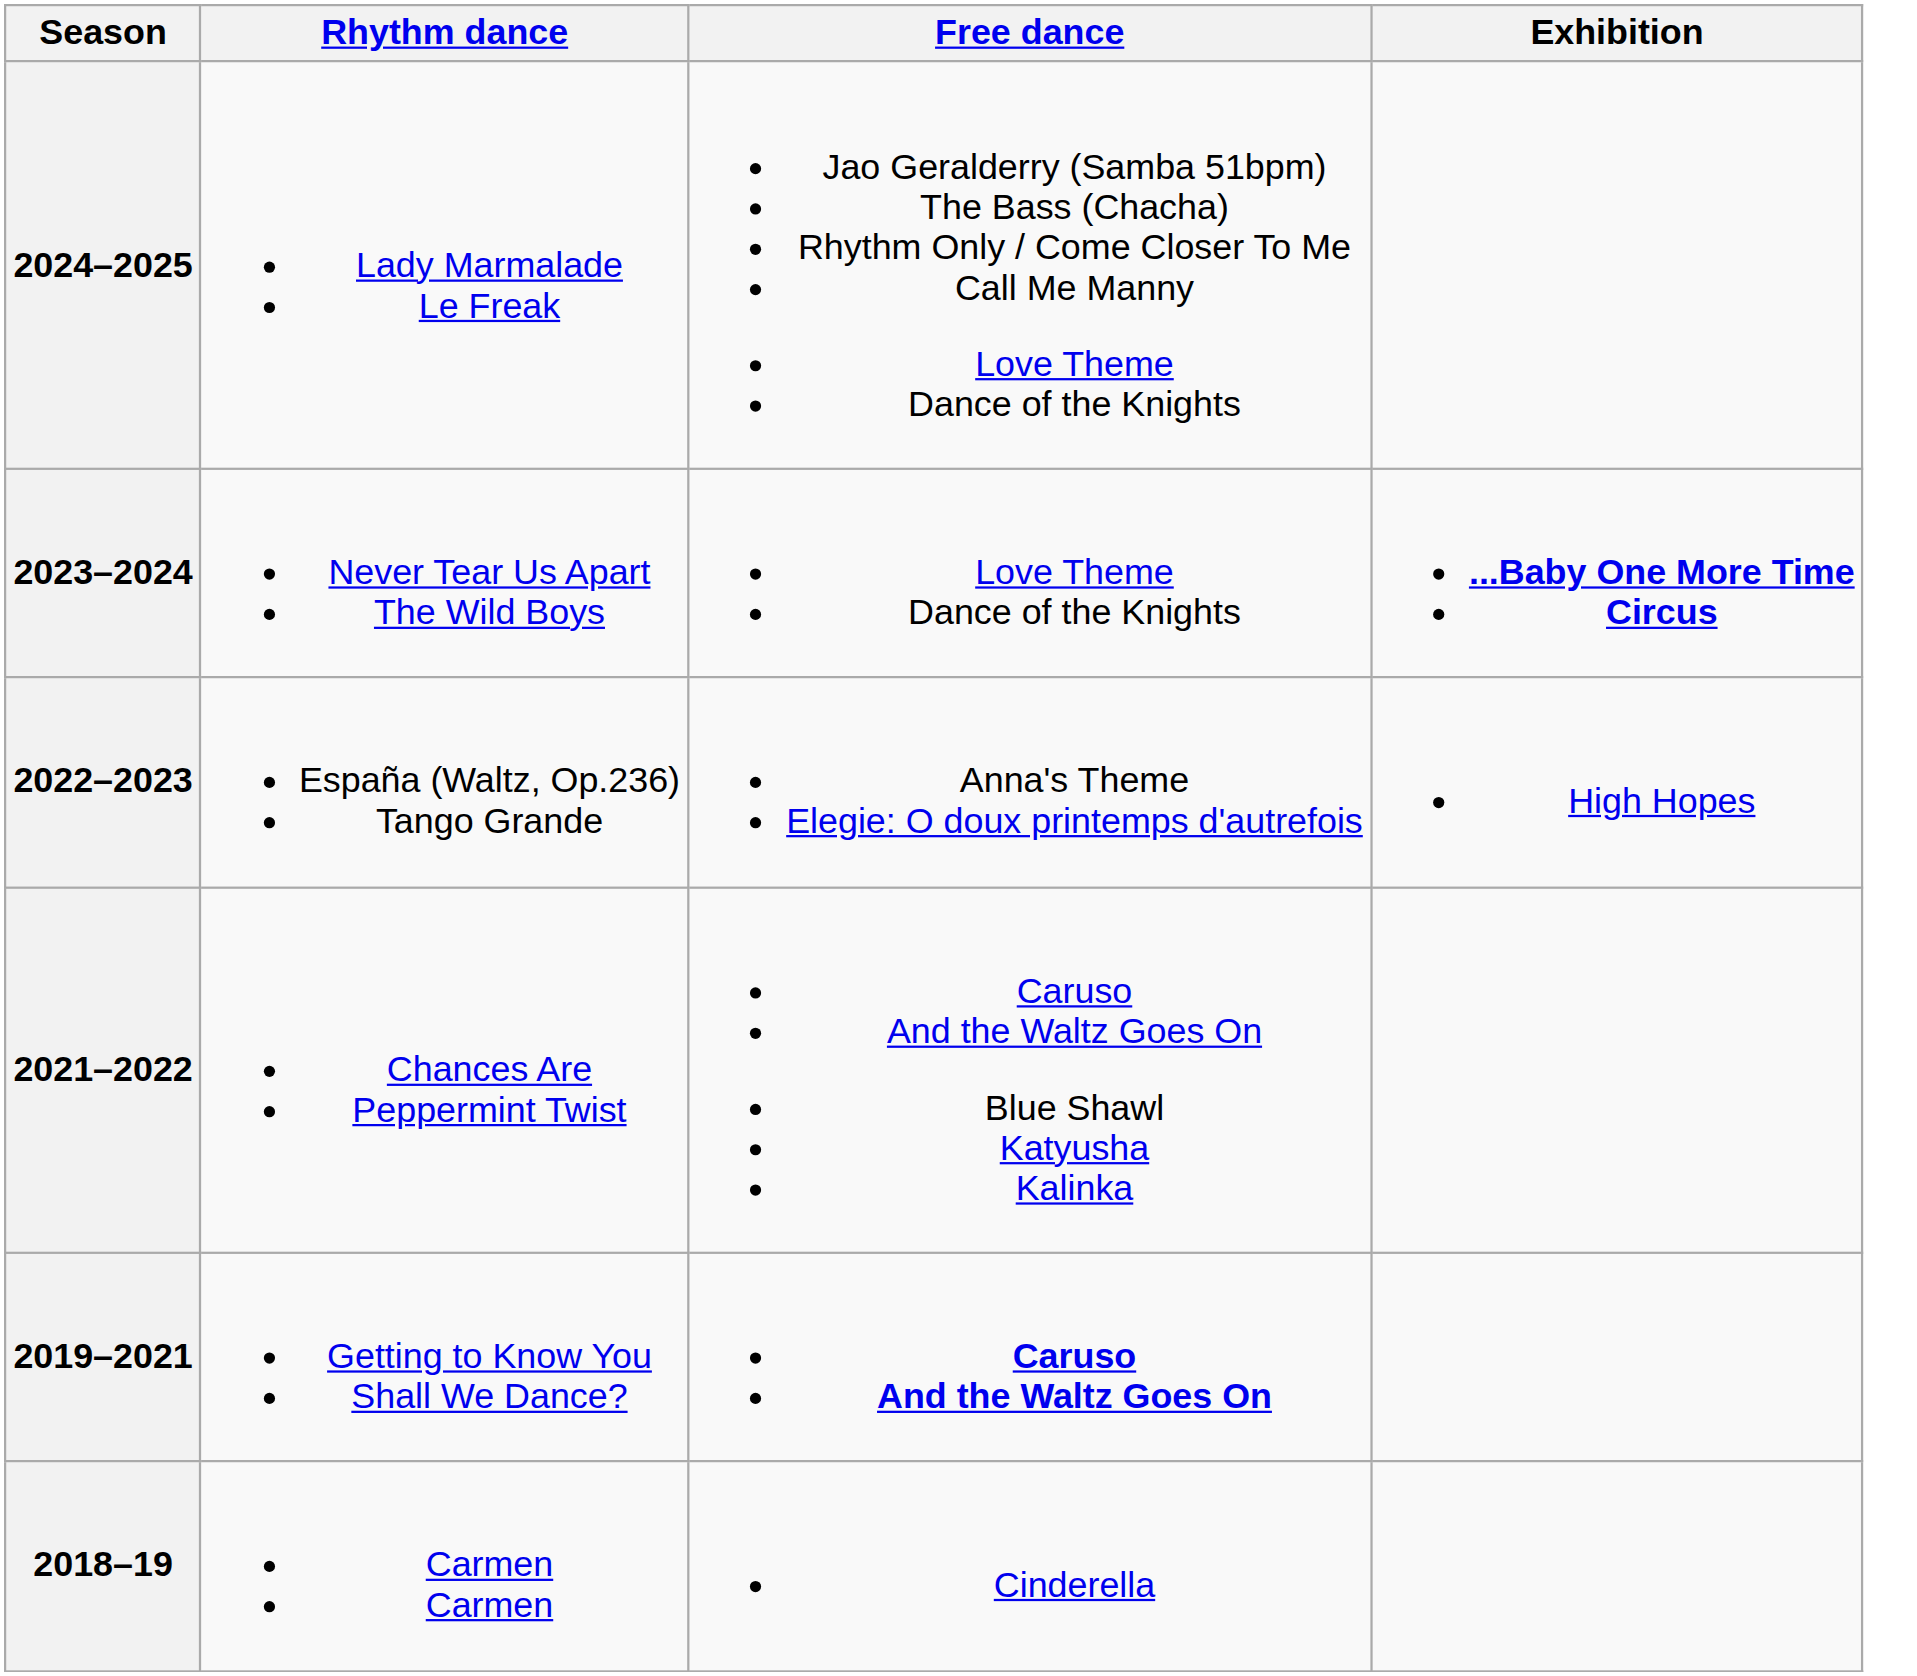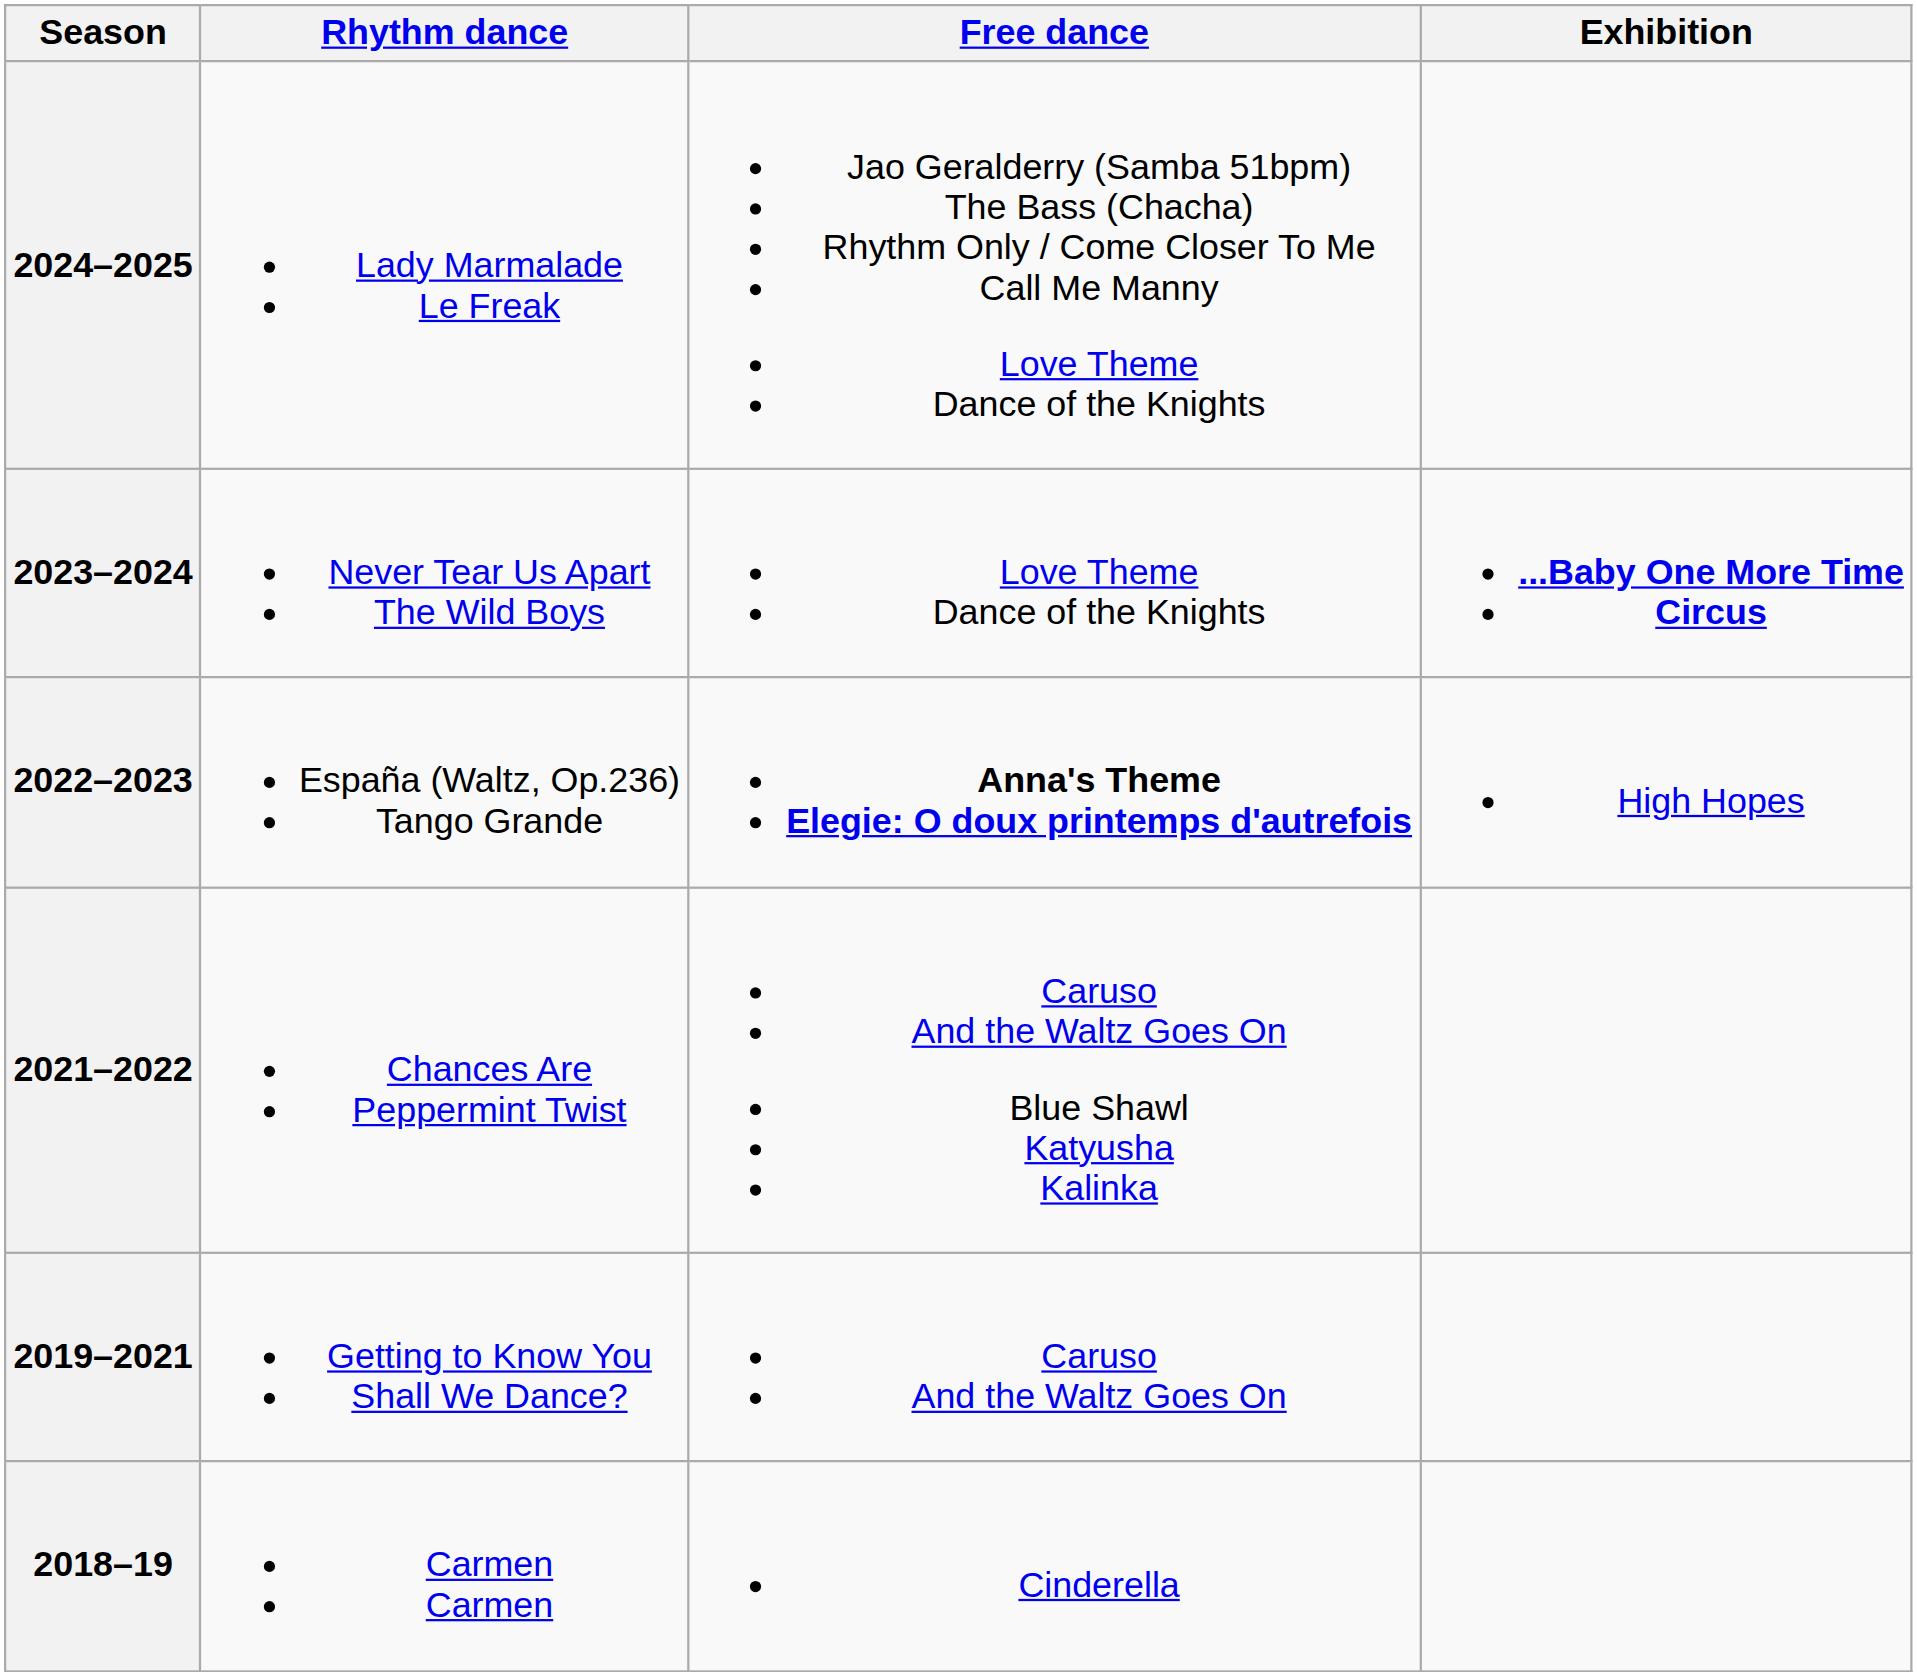(1030, 802) normal -> (1054, 802) bold
(1030, 1377) bold -> (1054, 1377) normal
